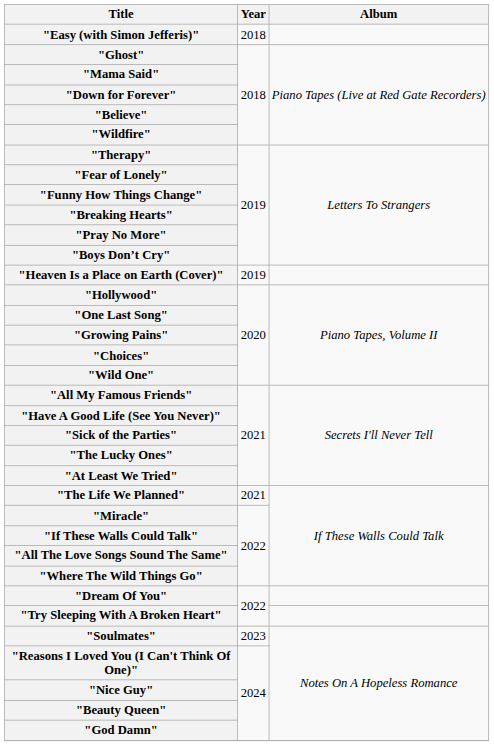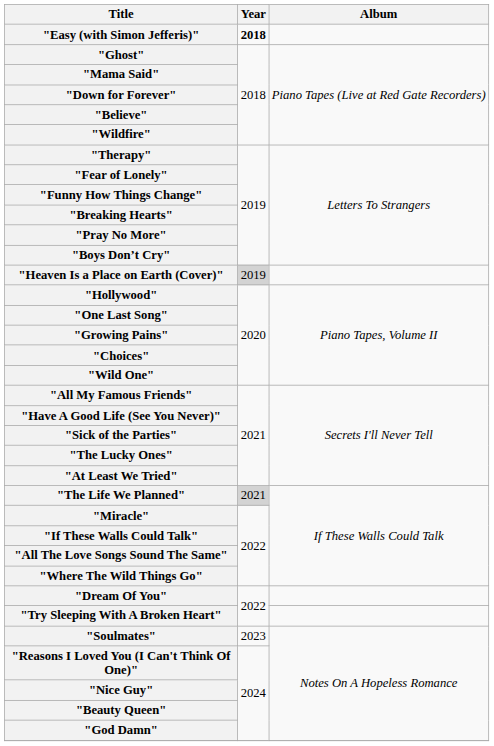(253, 34) normal -> (253, 34) bold
(253, 275) no background -> (253, 275) lightgrey background
(253, 495) no background -> (253, 495) lightgrey background
